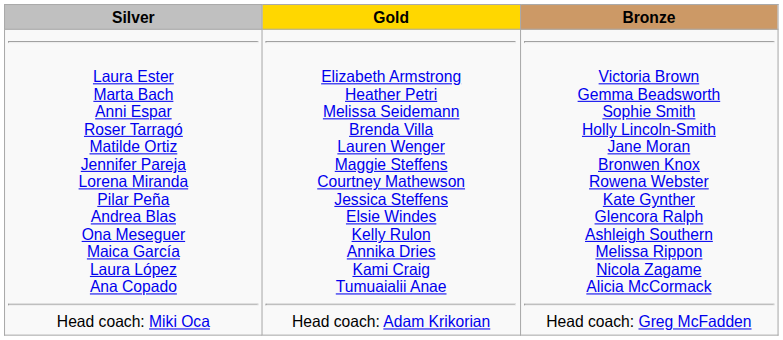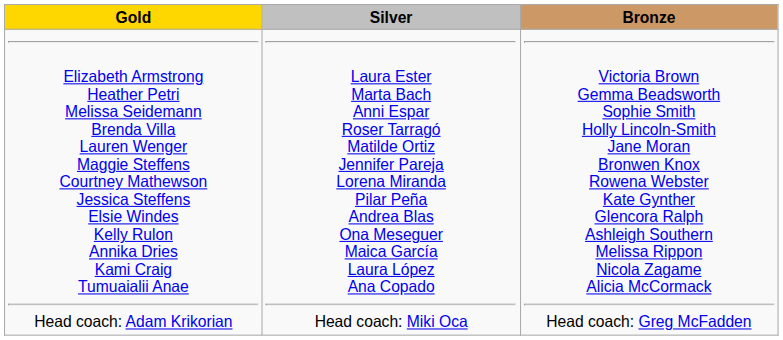columns swapped: (391, 17) <-> (133, 17)
